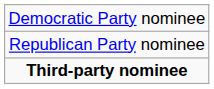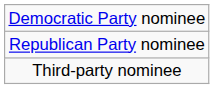(107, 71) bold -> (107, 71) normal
